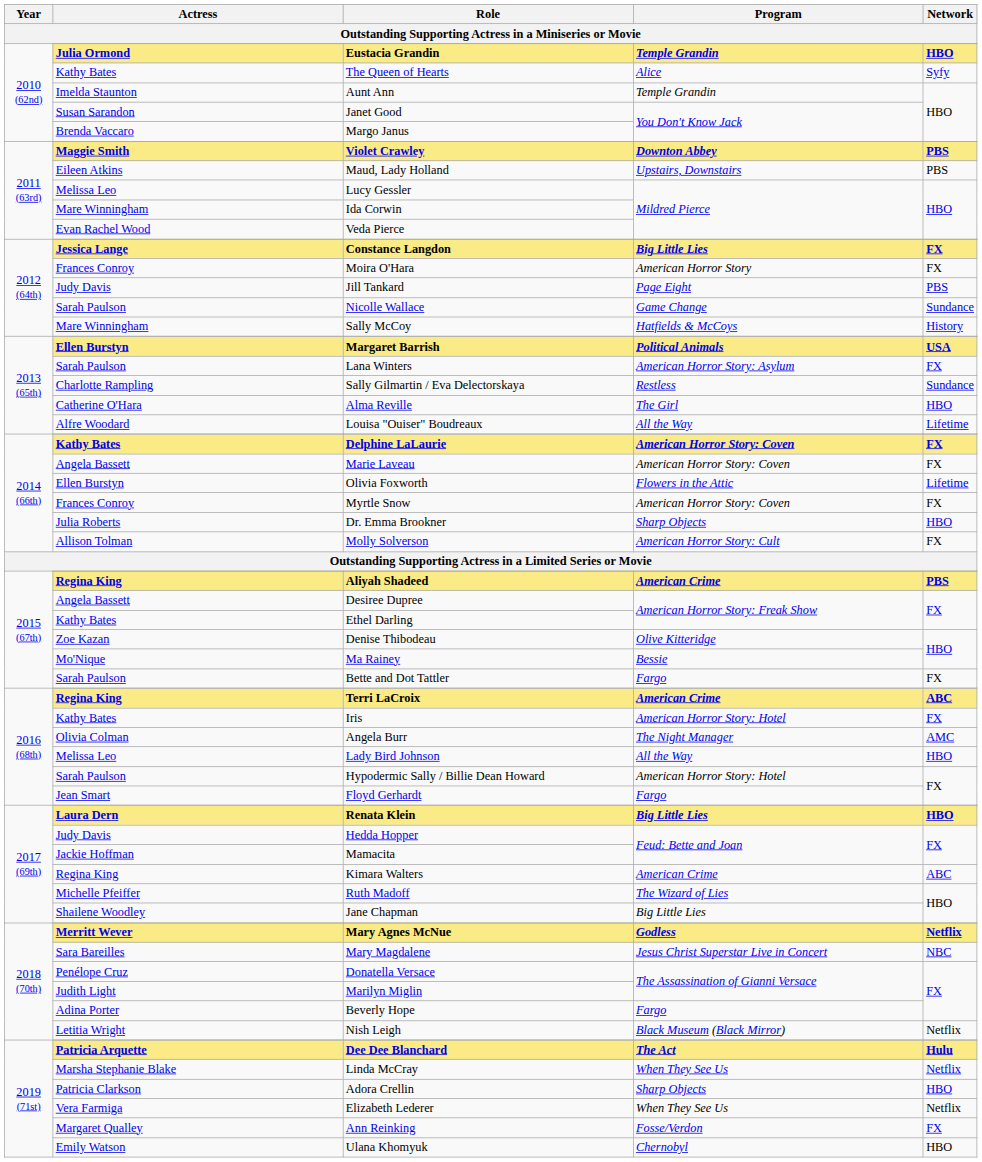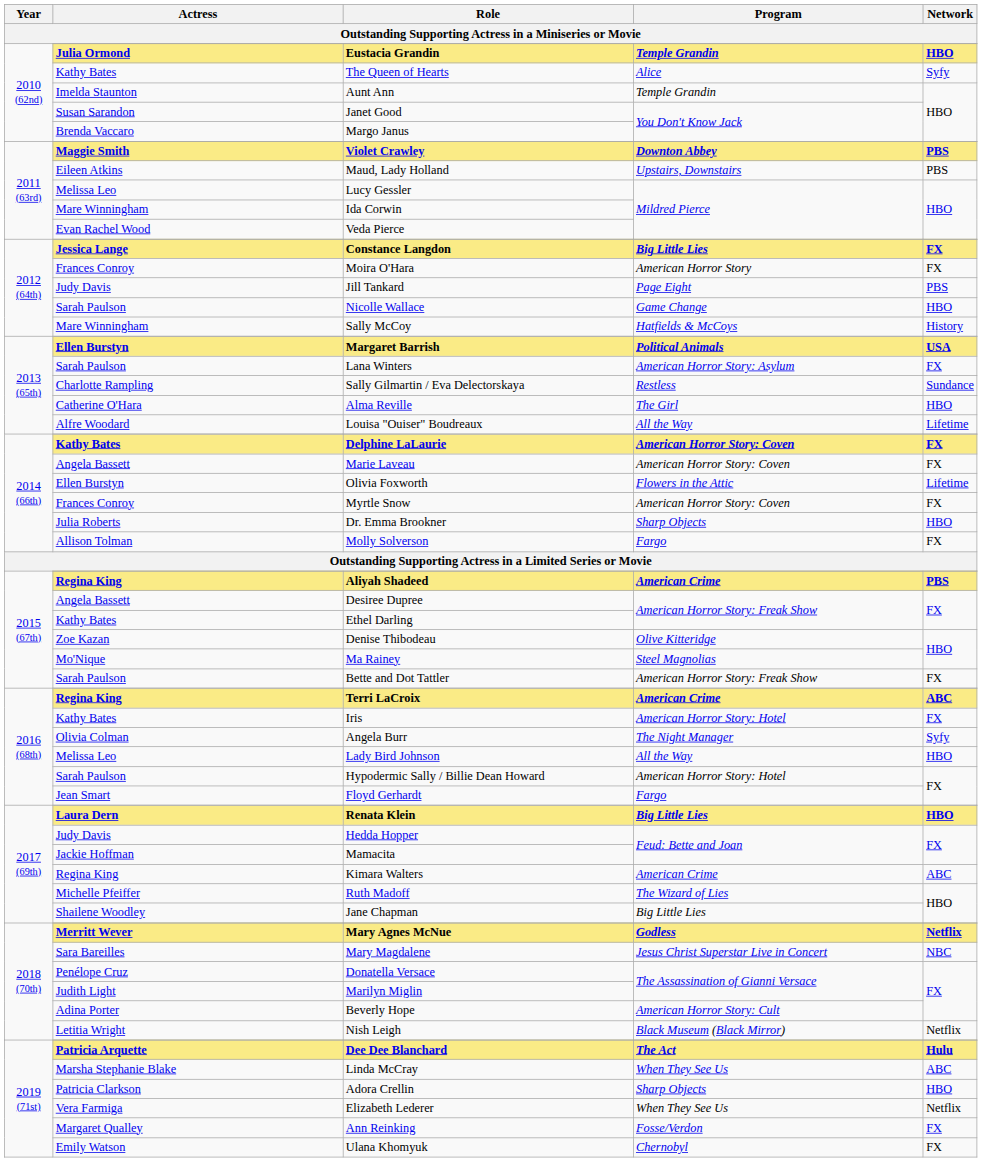(950, 307) Sundance -> (939, 307) HBO
(708, 541) American Horror Story: Cult -> (651, 541) Fargo
(652, 659) Bessie -> (676, 659) Steel Magnolias
(651, 678) Fargo -> (727, 678) American Horror Story: Freak Show
(940, 737) AMC -> (938, 737) Syfy
(651, 1010) Fargo -> (708, 1010) American Horror Story: Cult
(944, 1069) Netflix -> (939, 1069) ABC
(939, 1147) HBO -> (934, 1147) FX
